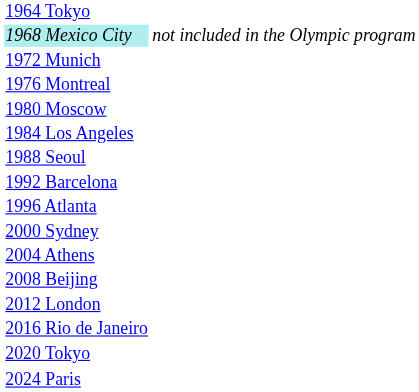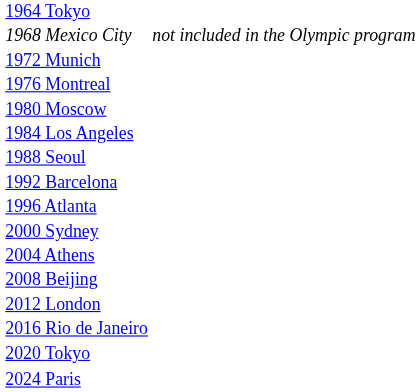(68, 35) paleturquoise background -> (68, 35) no background
